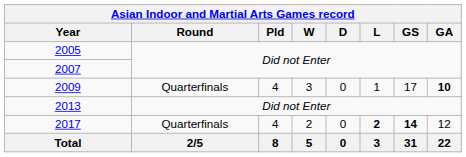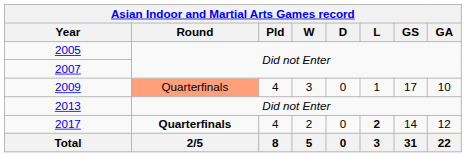(195, 88) no background -> (195, 88) lightsalmon background
(444, 88) bold -> (444, 88) normal
(195, 125) normal -> (195, 125) bold
(411, 125) bold -> (411, 125) normal
